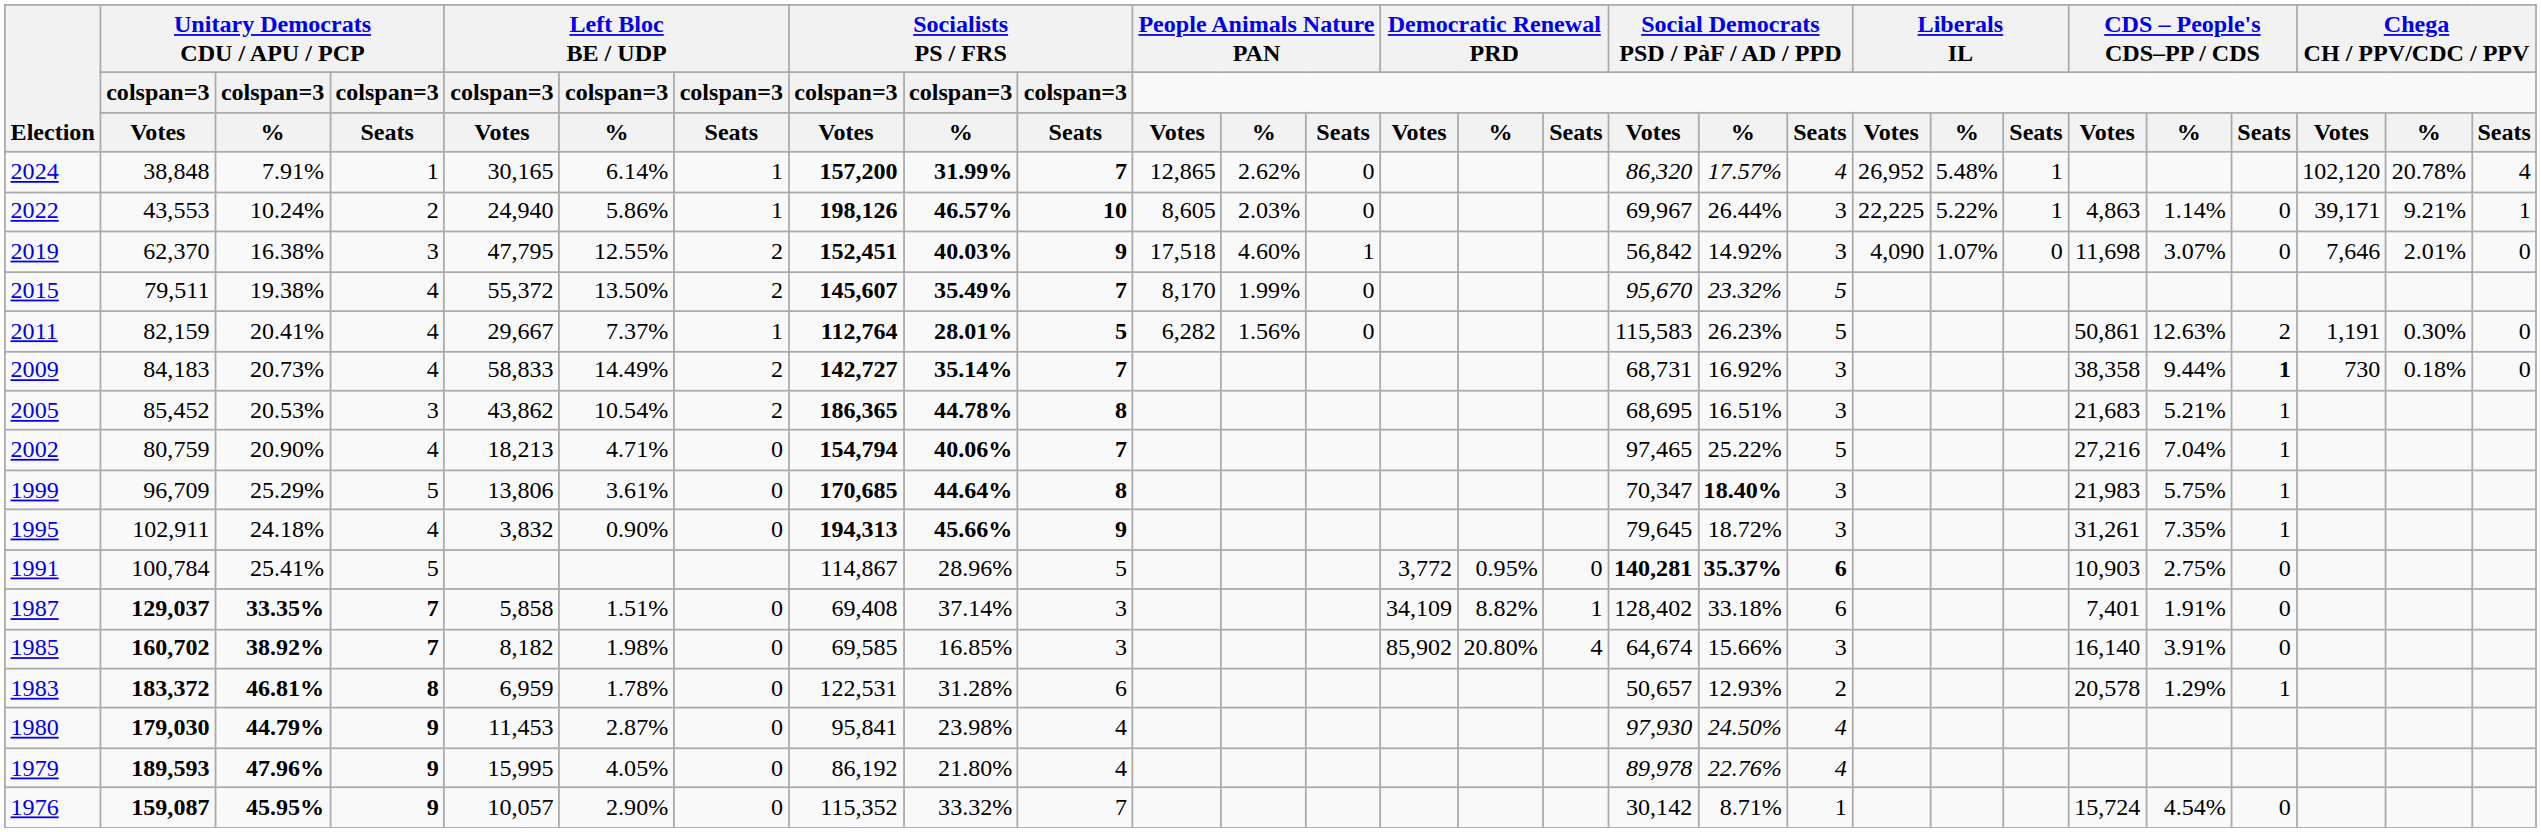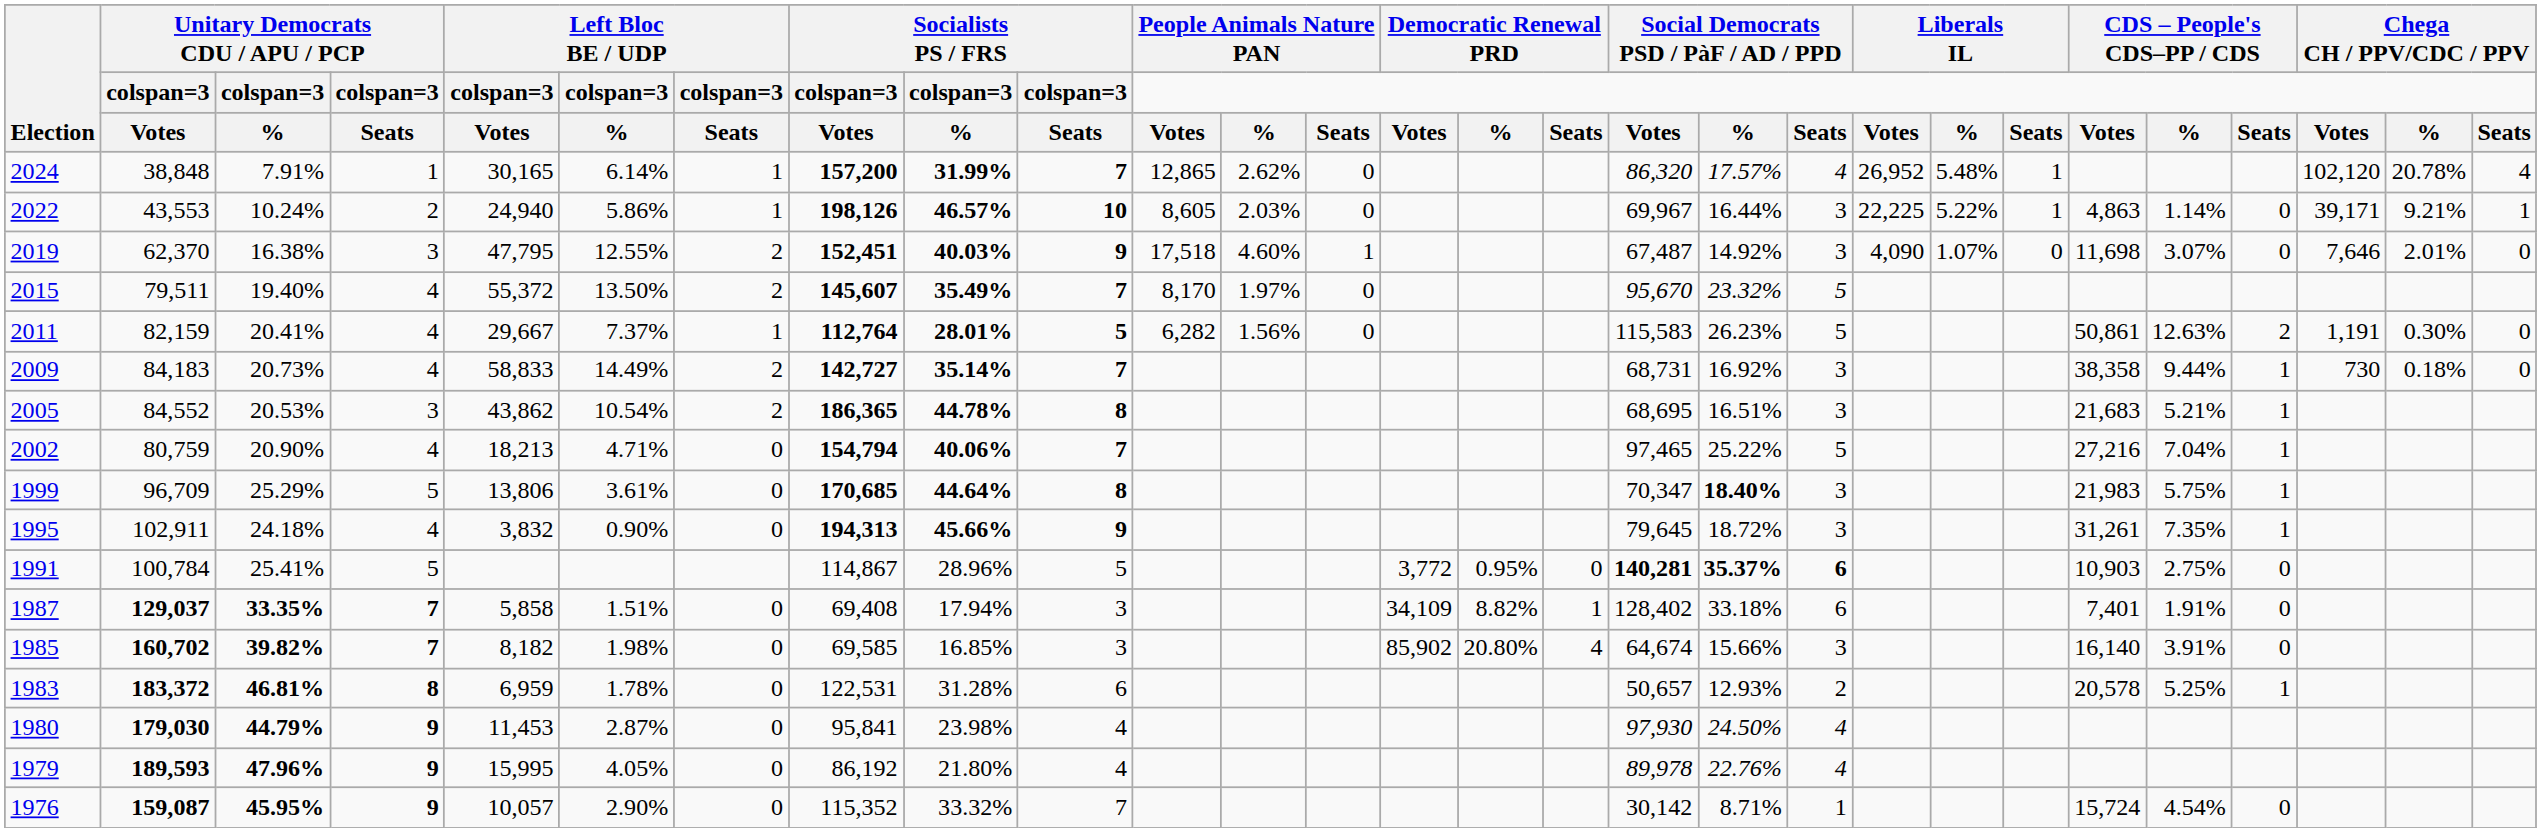(1745, 211) 26.44% -> (1745, 211) 16.44%
(1659, 250) 56,842 -> (1659, 250) 67,487
(287, 290) 19.38% -> (287, 290) 19.40%
(1269, 290) 1.99% -> (1269, 290) 1.97%
(2285, 369) bold -> (2285, 369) normal
(176, 409) 85,452 -> (176, 409) 84,552
(975, 608) 37.14% -> (975, 608) 17.94%
(285, 647) 38.92% -> (285, 647) 39.82%
(2195, 687) 1.29% -> (2195, 687) 5.25%
